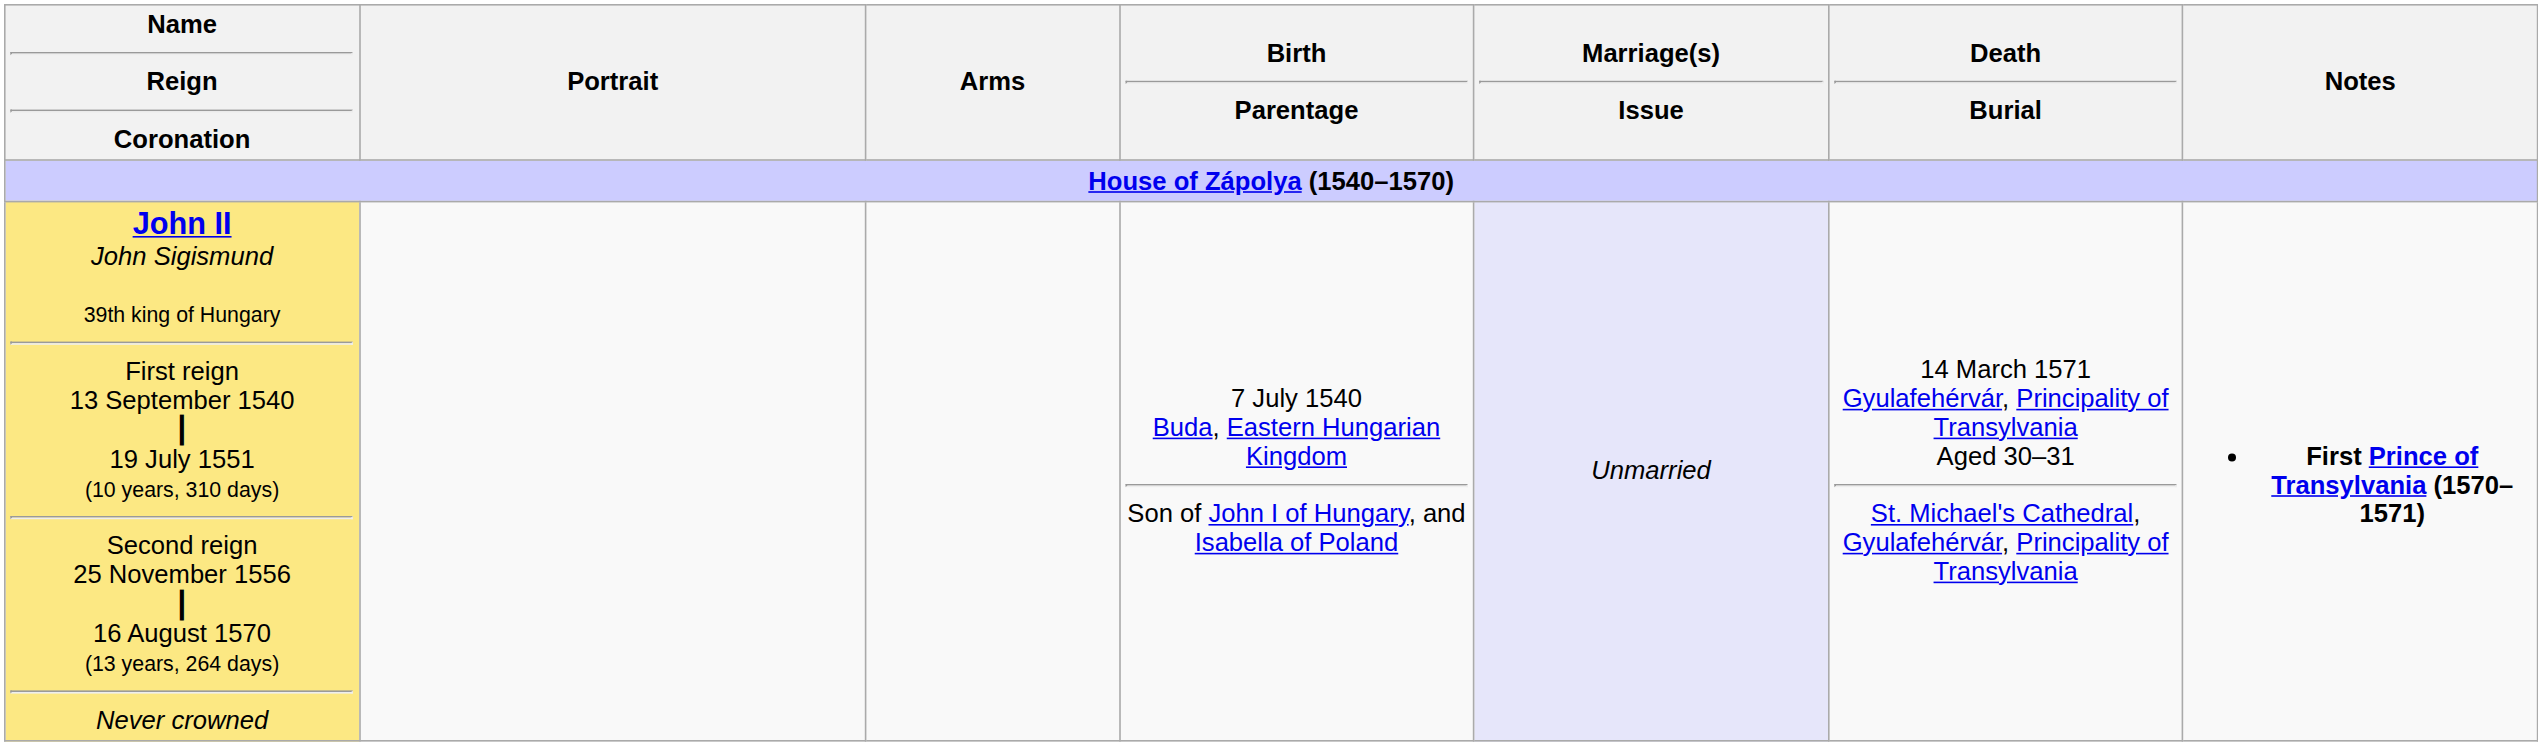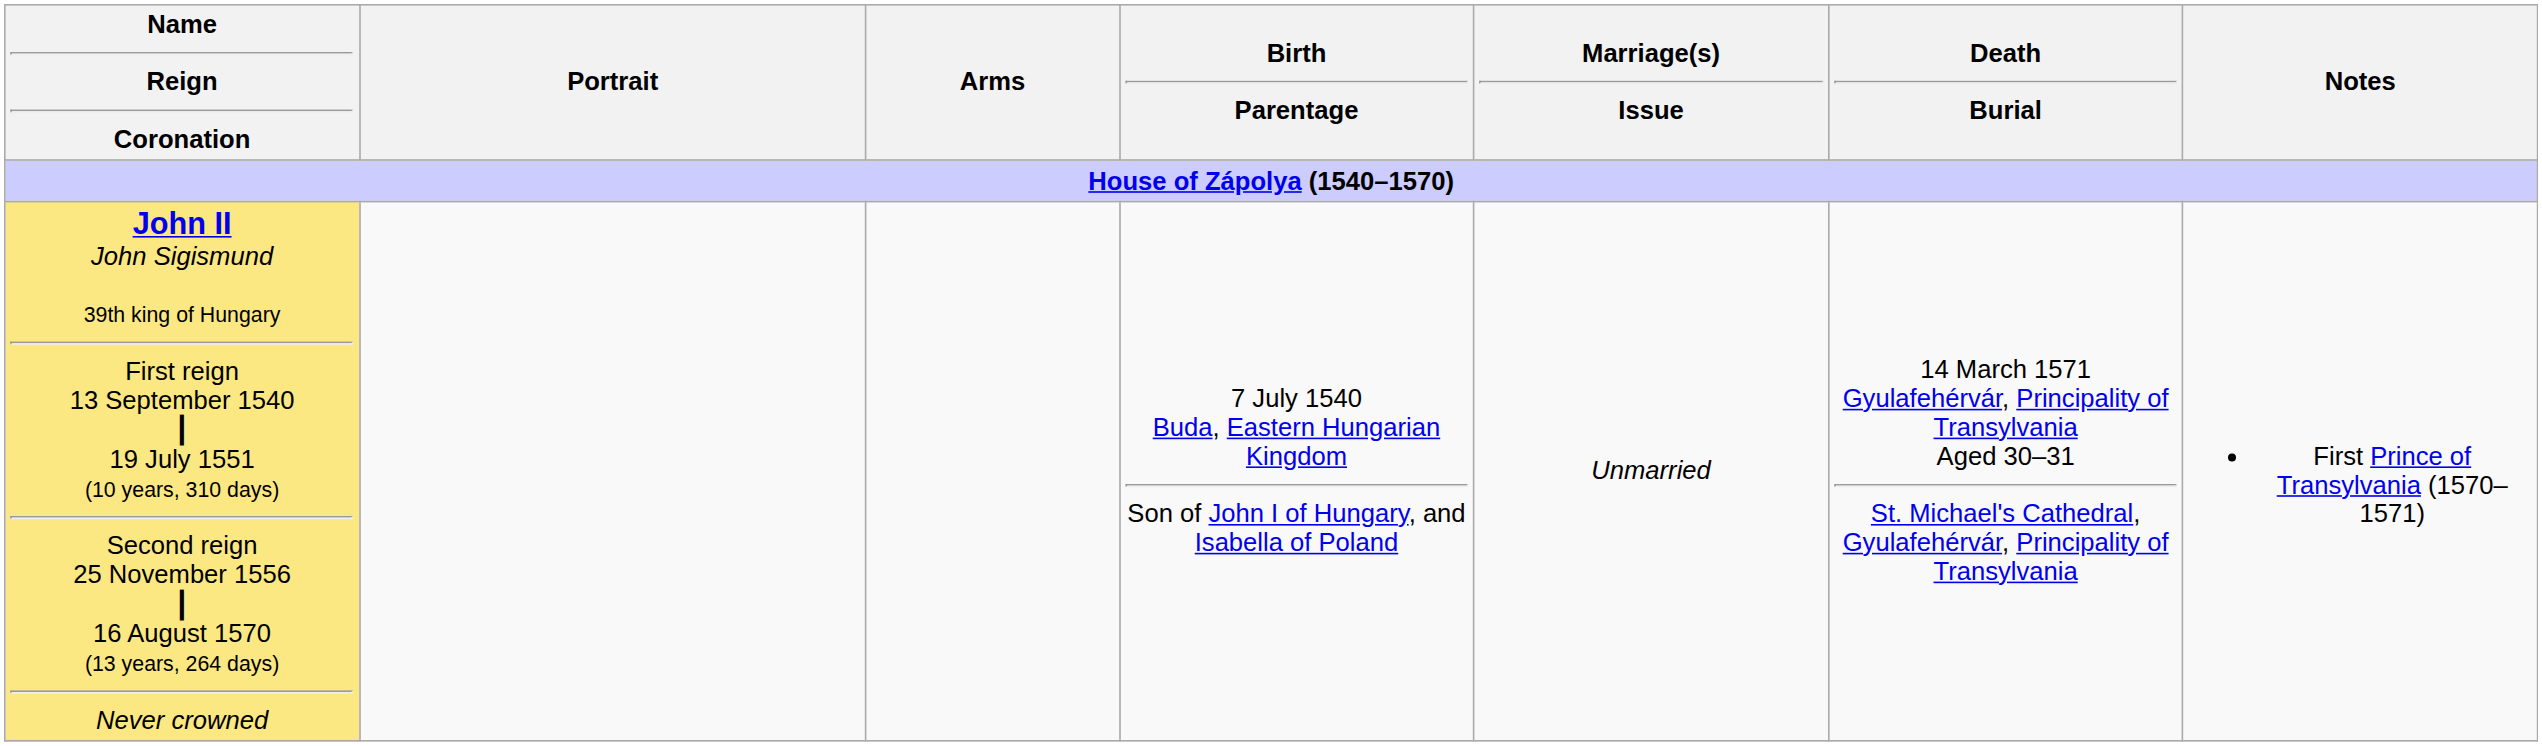(1651, 470) lavender background -> (1651, 470) no background
(2360, 486) bold -> (2360, 486) normal
